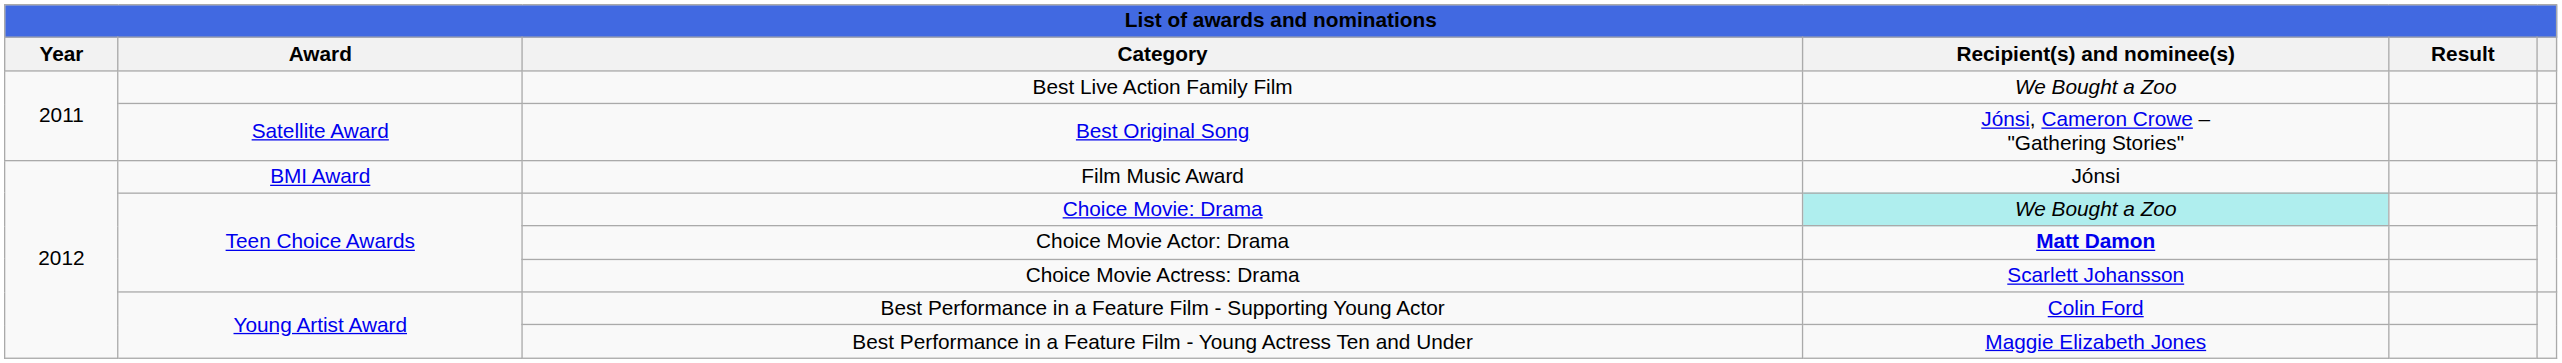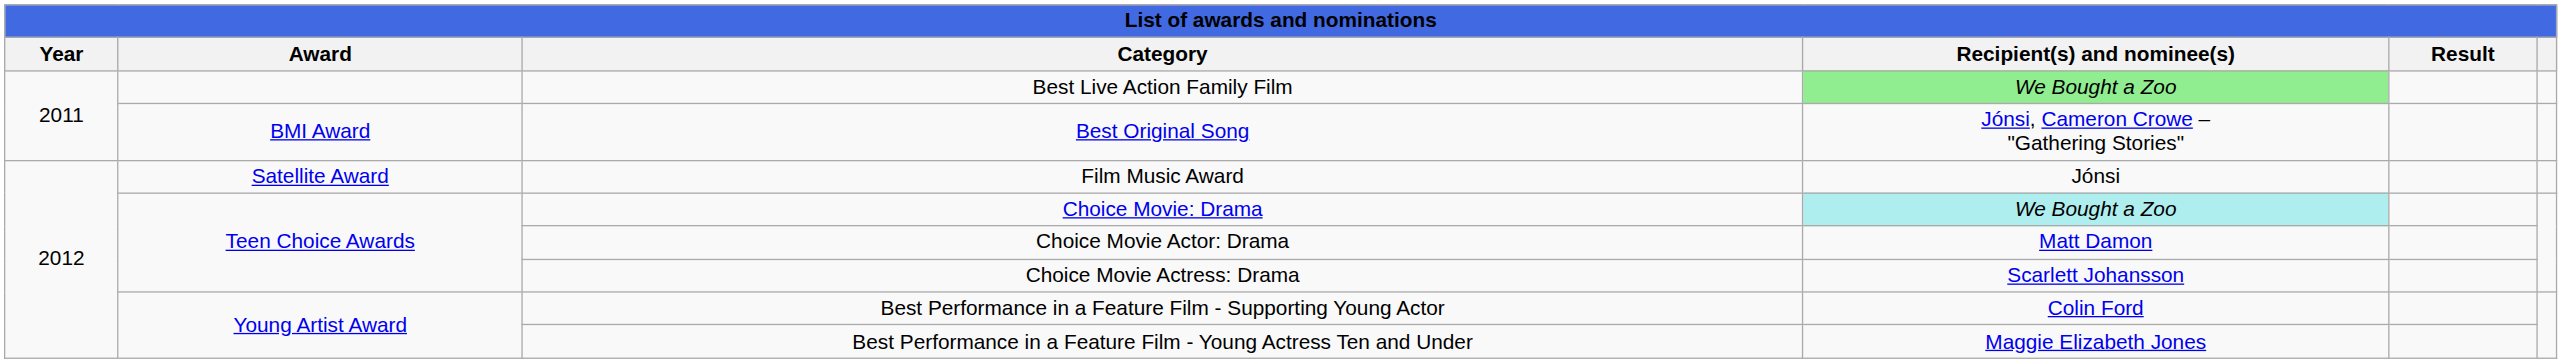(2096, 86) no background -> (2096, 86) lightgreen background
(320, 131) Satellite Award -> (320, 131) BMI Award
(320, 176) BMI Award -> (320, 176) Satellite Award
(2096, 242) bold -> (2096, 242) normal
